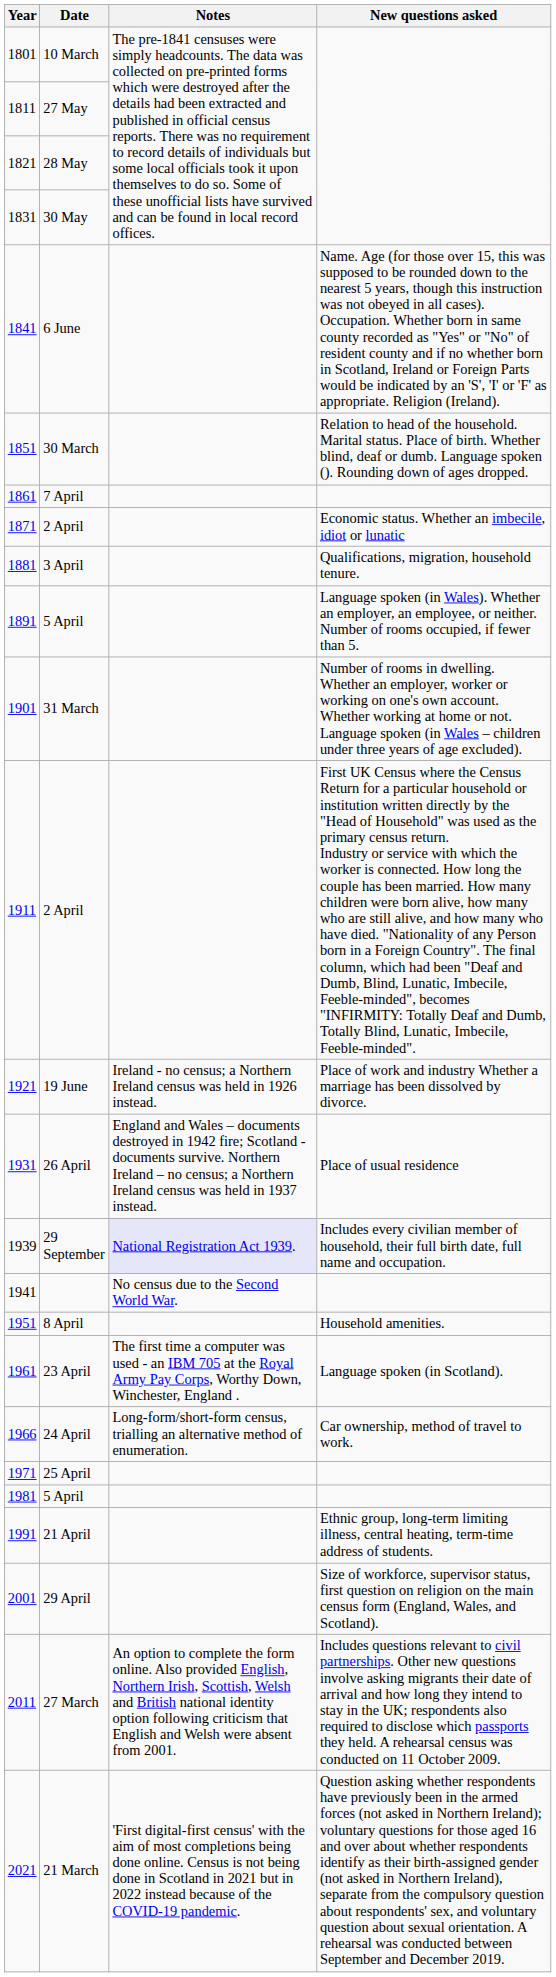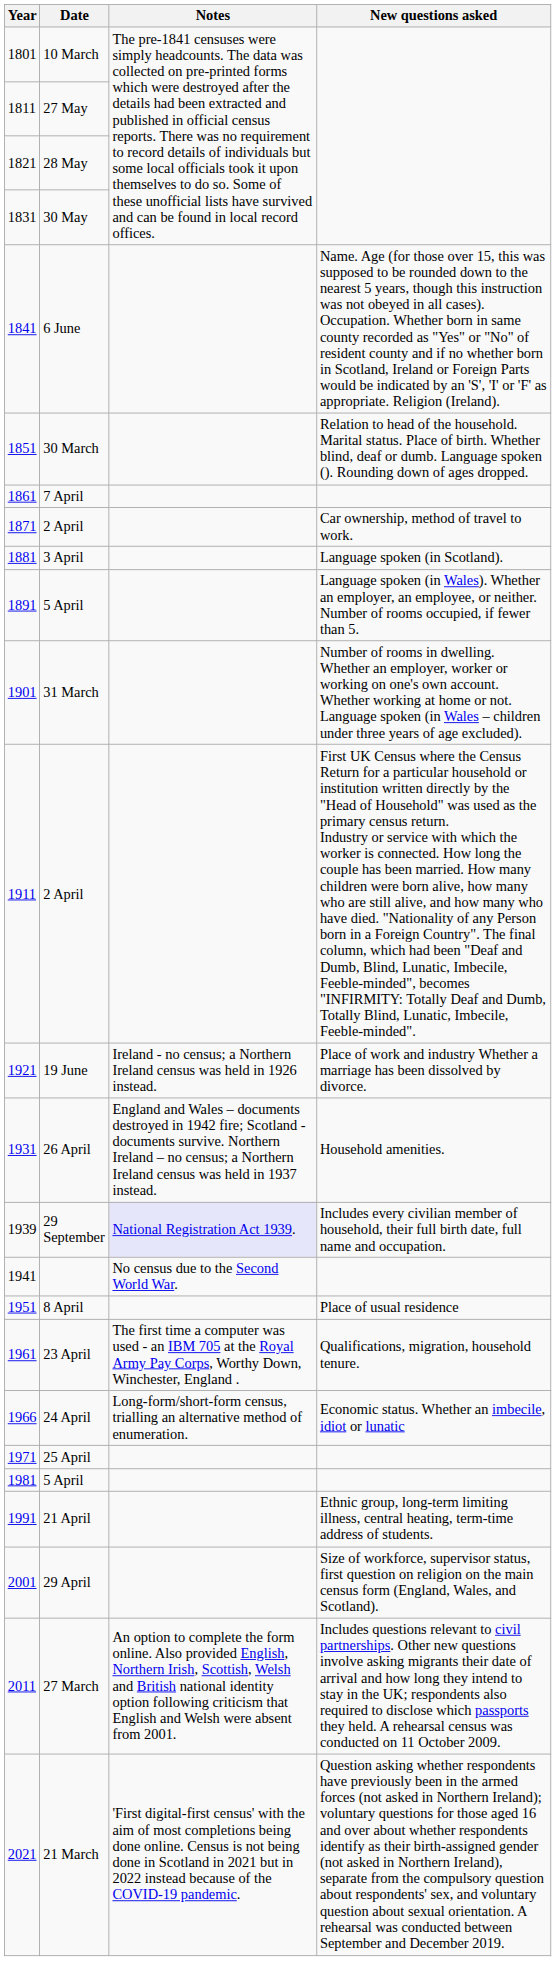(433, 527) Economic status. Whether an imbecile, idiot or lunatic -> (421, 527) Car ownership, method of travel to work.
(425, 566) Qualifications, migration, household tenure. -> (411, 557) Language spoken (in Scotland).
(389, 1166) Place of usual residence -> (382, 1150) Household amenities.
(382, 1323) Household amenities. -> (389, 1307) Place of usual residence
(411, 1370) Language spoken (in Scotland). -> (425, 1354) Qualifications, migration, household tenure.
(421, 1434) Car ownership, method of travel to work. -> (433, 1418) Economic status. Whether an imbecile, idiot or lunatic
